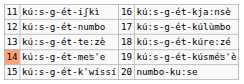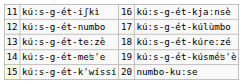(12, 57) lightsalmon background -> (12, 57) no background
(12, 72) no background -> (12, 72) lightyellow background
